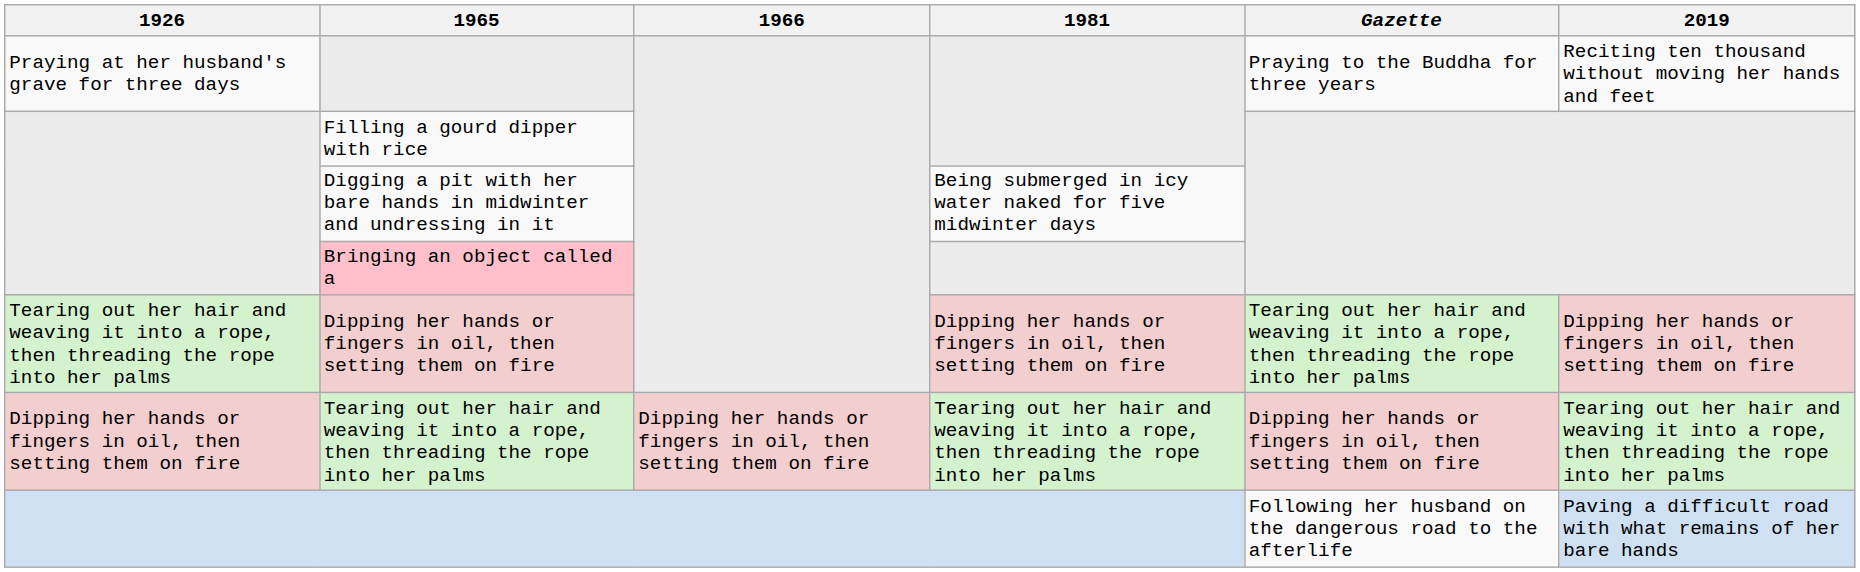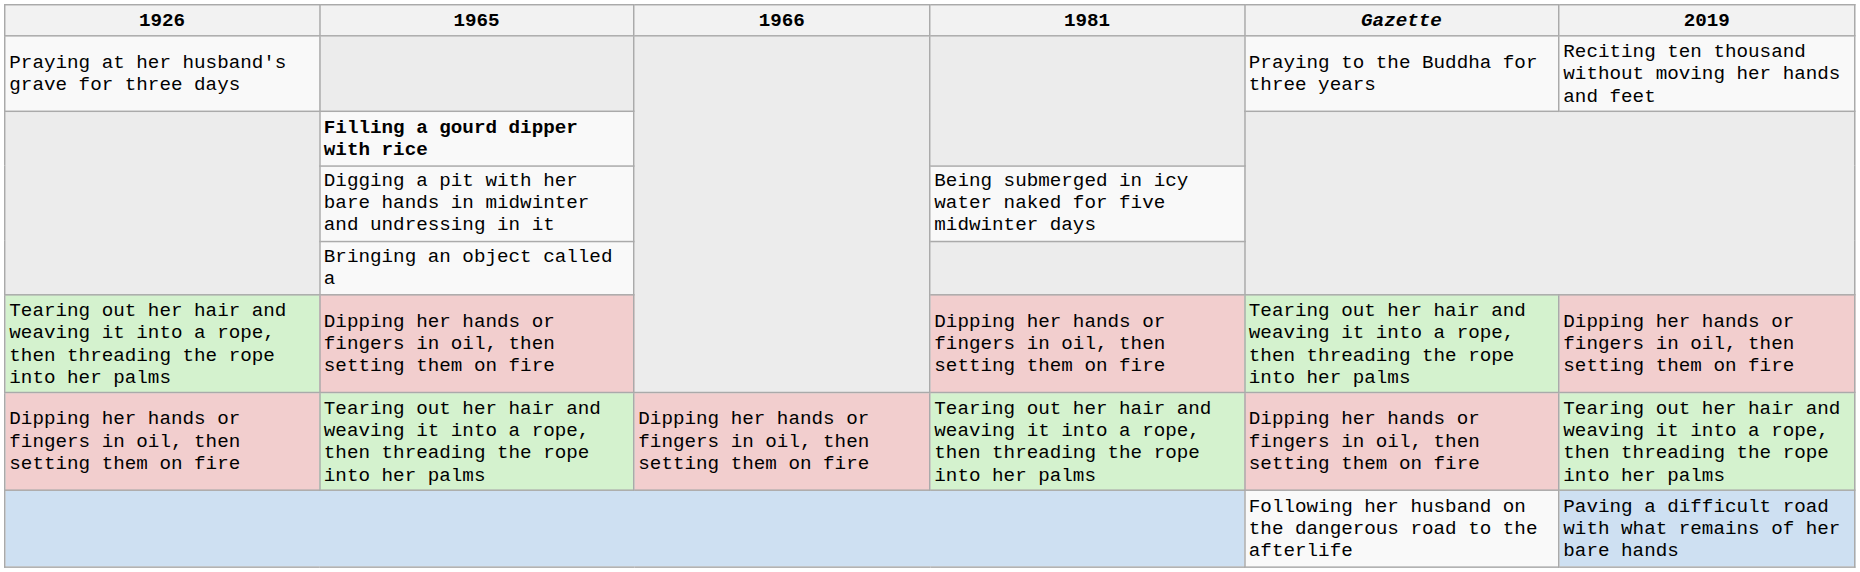(451, 139) normal -> (451, 139) bold
(468, 268) pink background -> (468, 268) no background
